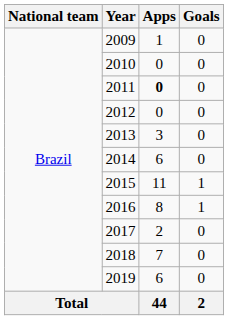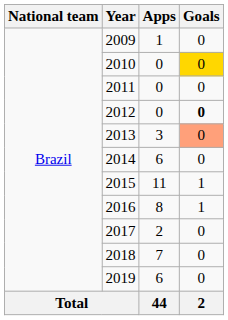(201, 64) no background -> (201, 64) gold background
(159, 87) bold -> (159, 87) normal
(201, 111) normal -> (201, 111) bold
(201, 135) no background -> (201, 135) lightsalmon background
